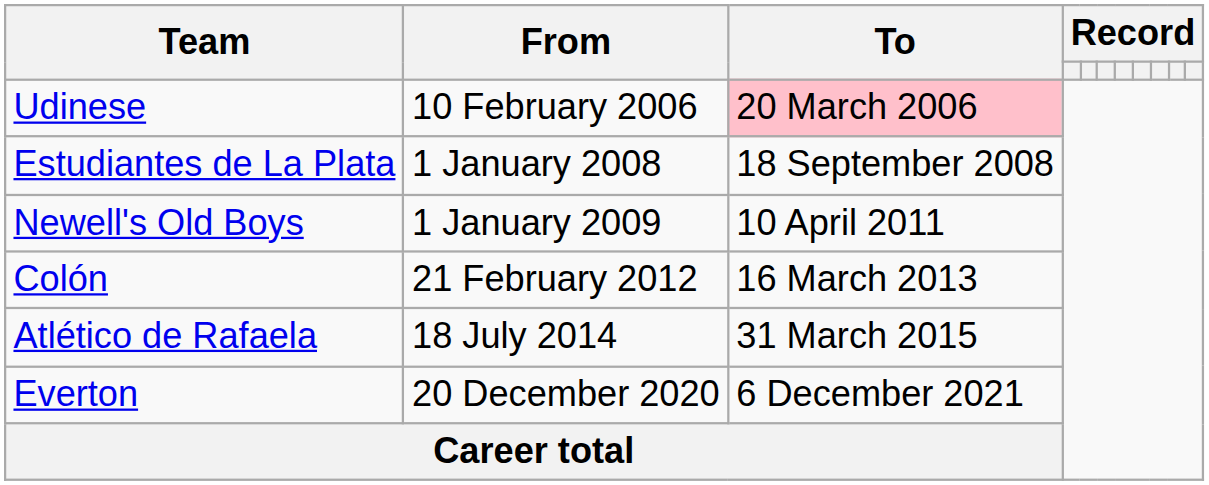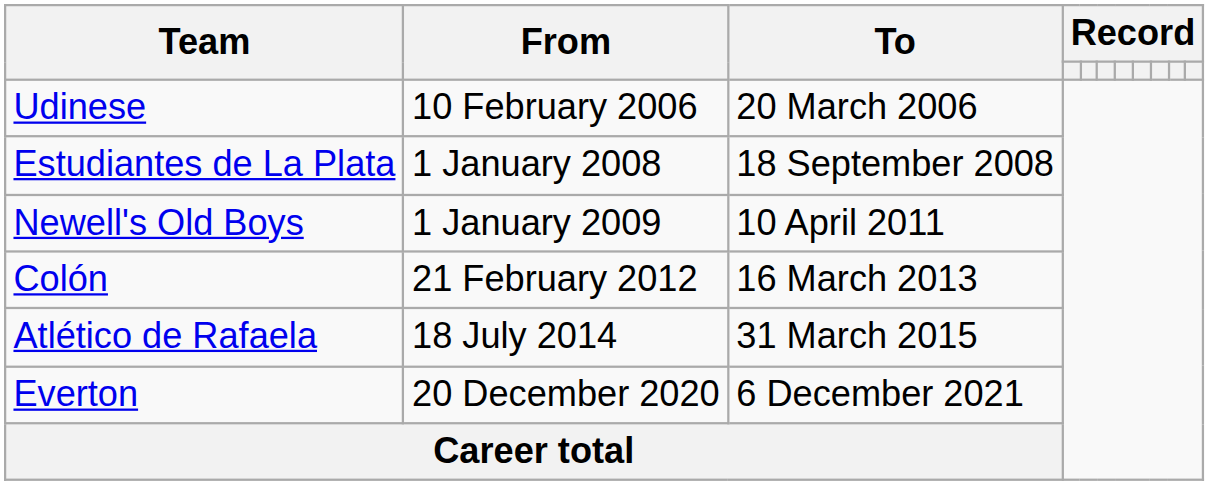(857, 107) pink background -> (857, 107) no background
